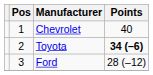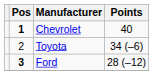(21, 29) normal -> (21, 29) bold
(127, 46) bold -> (127, 46) normal
(21, 63) normal -> (21, 63) bold
